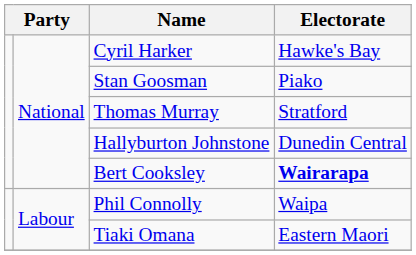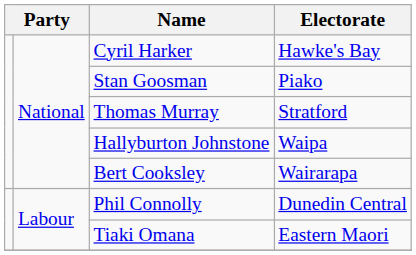(343, 142) Dunedin Central -> (303, 142) Waipa
(324, 173) bold -> (318, 173) normal
(303, 204) Waipa -> (343, 204) Dunedin Central
